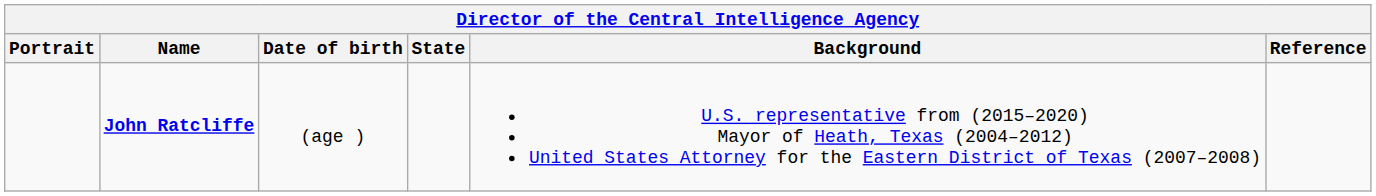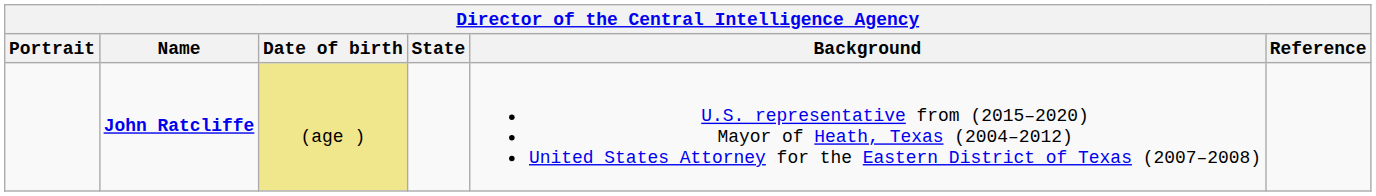(333, 137) no background -> (333, 137) khaki background
